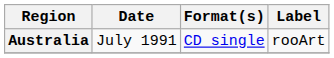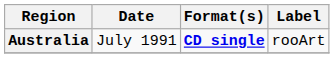(224, 41) normal -> (224, 41) bold
